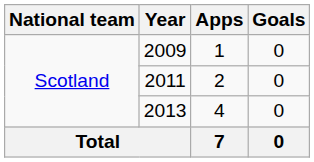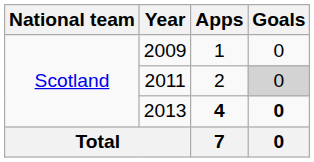(279, 80) no background -> (279, 80) lightgrey background
(219, 111) normal -> (219, 111) bold
(279, 111) normal -> (279, 111) bold
